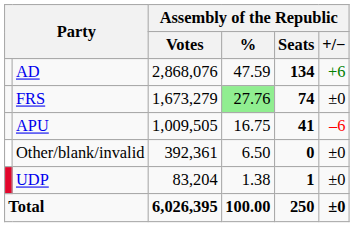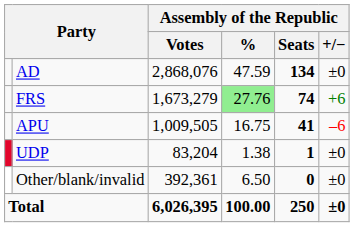(337, 72) +6 -> (337, 72) ±0
(337, 99) ±0 -> (337, 99) +6
rows swapped: (32, 180) <-> (80, 153)
